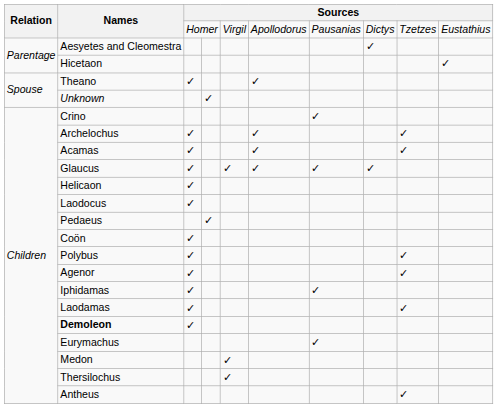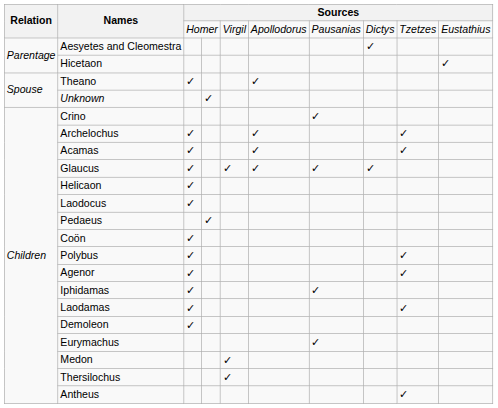(86, 325) bold -> (84, 325) normal
